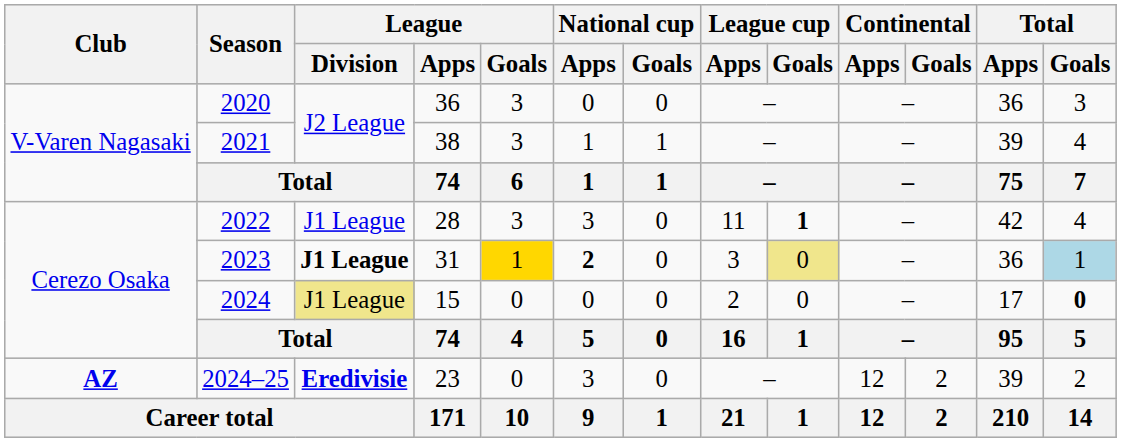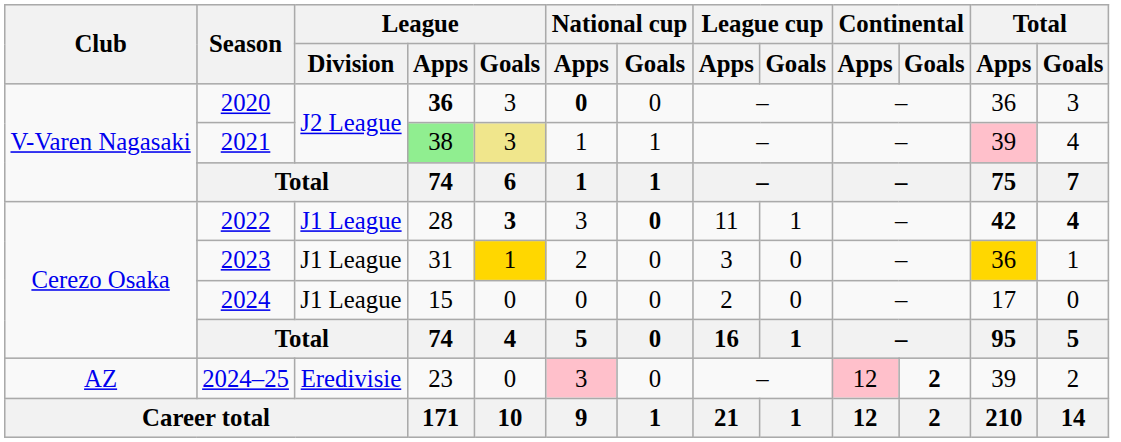(448, 102) normal -> (441, 102) bold
(588, 102) normal -> (581, 102) bold
(448, 142) no background -> (441, 142) lightgreen background
(517, 142) no background -> (510, 142) khaki background
(1011, 142) no background -> (1004, 142) pink background
(517, 220) normal -> (510, 220) bold
(662, 220) normal -> (655, 220) bold
(803, 220) bold -> (796, 220) normal
(1011, 220) normal -> (1004, 220) bold
(1080, 220) normal -> (1073, 220) bold
(354, 260) bold -> (351, 260) normal
(588, 260) bold -> (581, 260) normal
(803, 260) khaki background -> (796, 260) no background
(1011, 260) no background -> (1004, 260) gold background
(1080, 260) lightblue background -> (1073, 260) no background
(354, 299) khaki background -> (351, 299) no background
(1080, 299) bold -> (1073, 299) normal
(101, 378) bold -> (101, 378) normal
(354, 378) bold -> (351, 378) normal
(588, 378) no background -> (581, 378) pink background
(872, 378) no background -> (865, 378) pink background
(941, 378) normal -> (934, 378) bold
